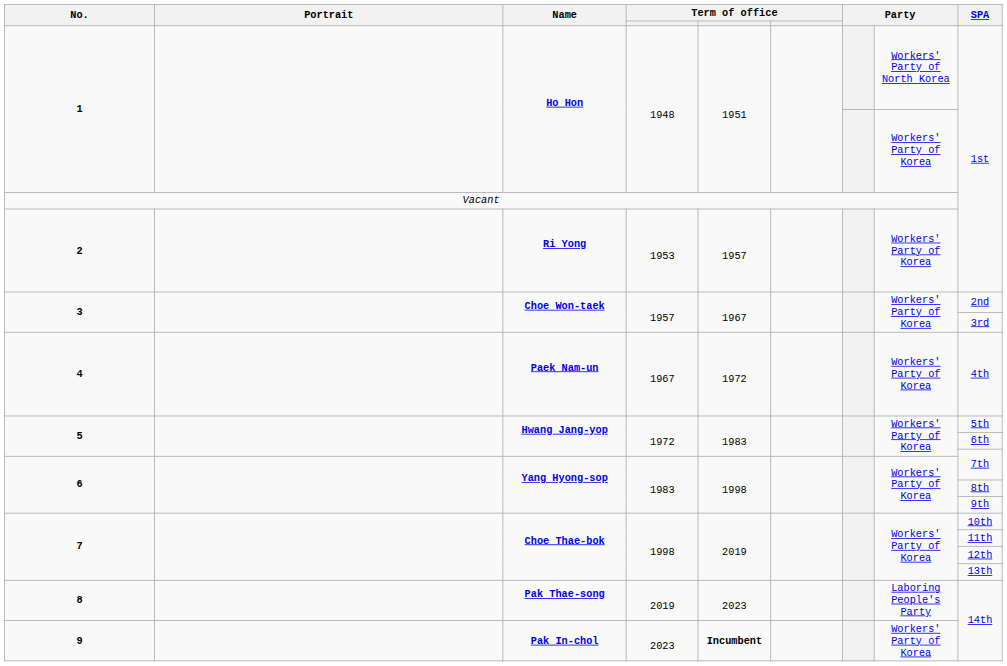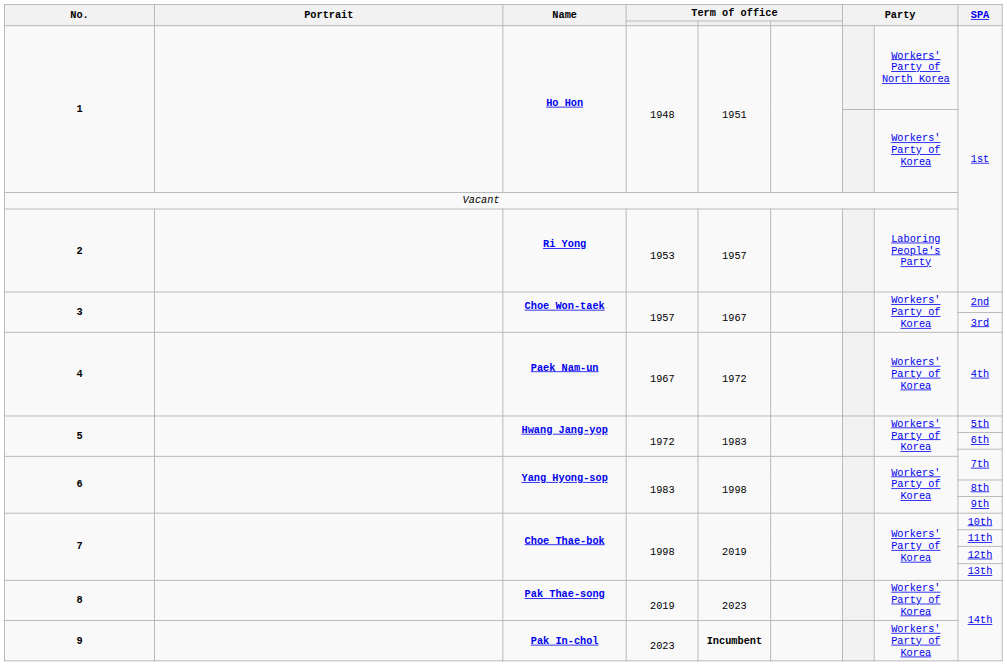(916, 251) Workers' Party of Korea -> (916, 251) Laboring People's Party
(916, 600) Laboring People's Party -> (916, 600) Workers' Party of Korea
